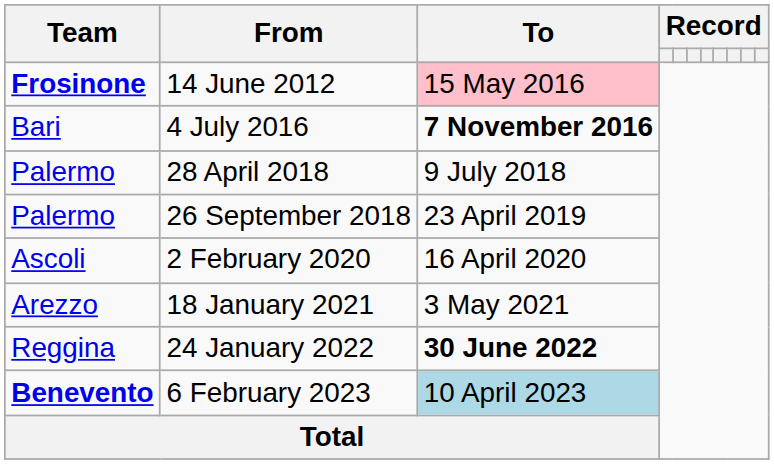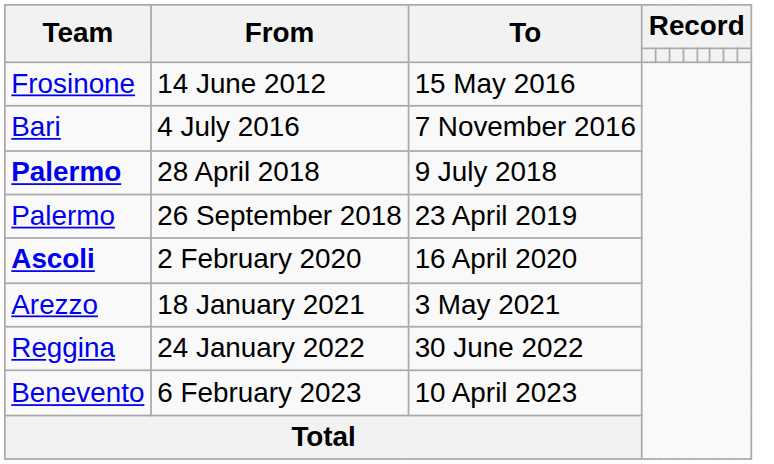(79, 83) bold -> (73, 83) normal
(504, 83) pink background -> (495, 83) no background
(538, 127) bold -> (525, 127) normal
(63, 171) normal -> (66, 171) bold
(48, 260) normal -> (53, 260) bold
(511, 348) bold -> (499, 348) normal
(82, 392) bold -> (78, 392) normal
(505, 392) lightblue background -> (496, 392) no background
